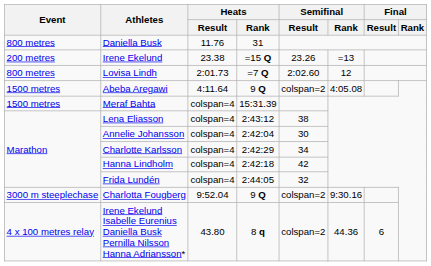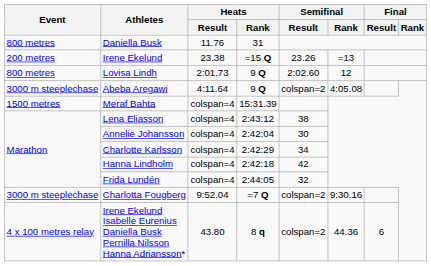(258, 73) =7 Q -> (258, 73) 9 Q
(33, 89) 1500 metres -> (52, 89) 3000 m steeplechase
(258, 195) 9 Q -> (258, 195) =7 Q
